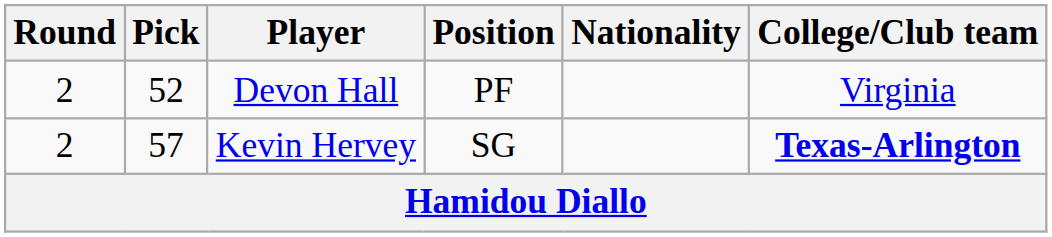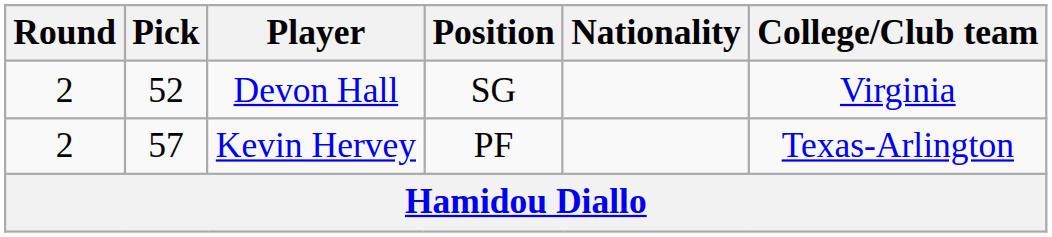(494, 88) PF -> (494, 88) SG
(494, 145) SG -> (494, 145) PF
(898, 145) bold -> (898, 145) normal
